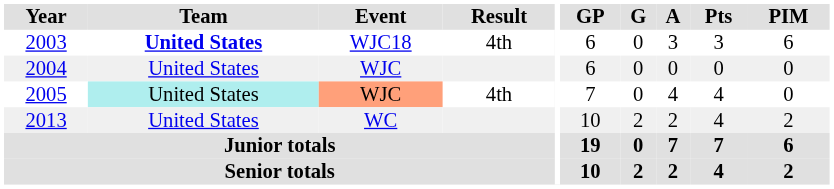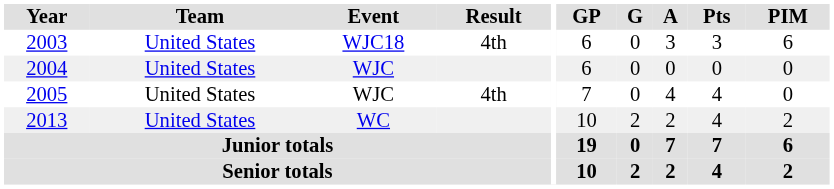(203, 42) bold -> (200, 42) normal
(203, 94) paleturquoise background -> (200, 94) no background
(381, 94) lightsalmon background -> (373, 94) no background
